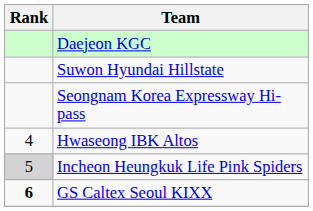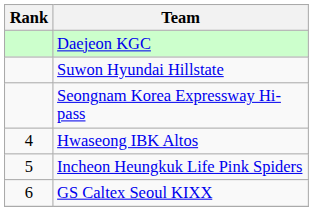(29, 166) lightgrey background -> (29, 166) no background
(29, 192) bold -> (29, 192) normal
